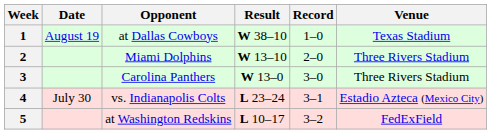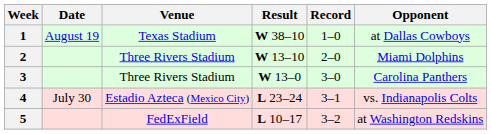columns swapped: (168, 14) <-> (412, 14)
